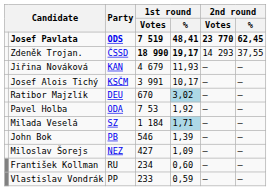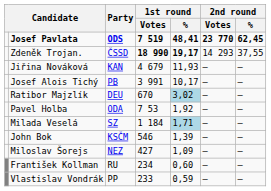(118, 81) KSČM -> (113, 81) PB
(113, 137) PB -> (118, 137) KSČM
